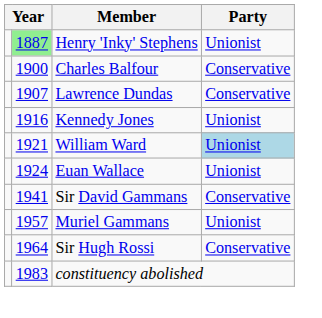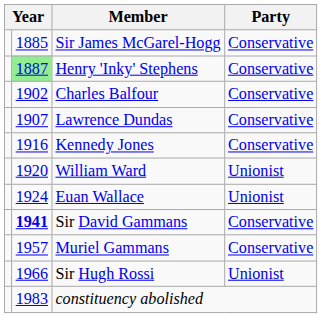+ row: (138, 42)
(233, 42) Unionist -> (271, 68) Conservative
(32, 68) 1900 -> (32, 94) 1902
(233, 119) Unionist -> (271, 145) Conservative
(32, 145) 1921 -> (32, 171) 1920
(233, 145) lightblue background -> (256, 171) no background
(32, 196) normal -> (32, 222) bold
(233, 222) Unionist -> (271, 247) Conservative
(32, 247) 1964 -> (32, 273) 1966
(248, 247) Conservative -> (256, 273) Unionist
